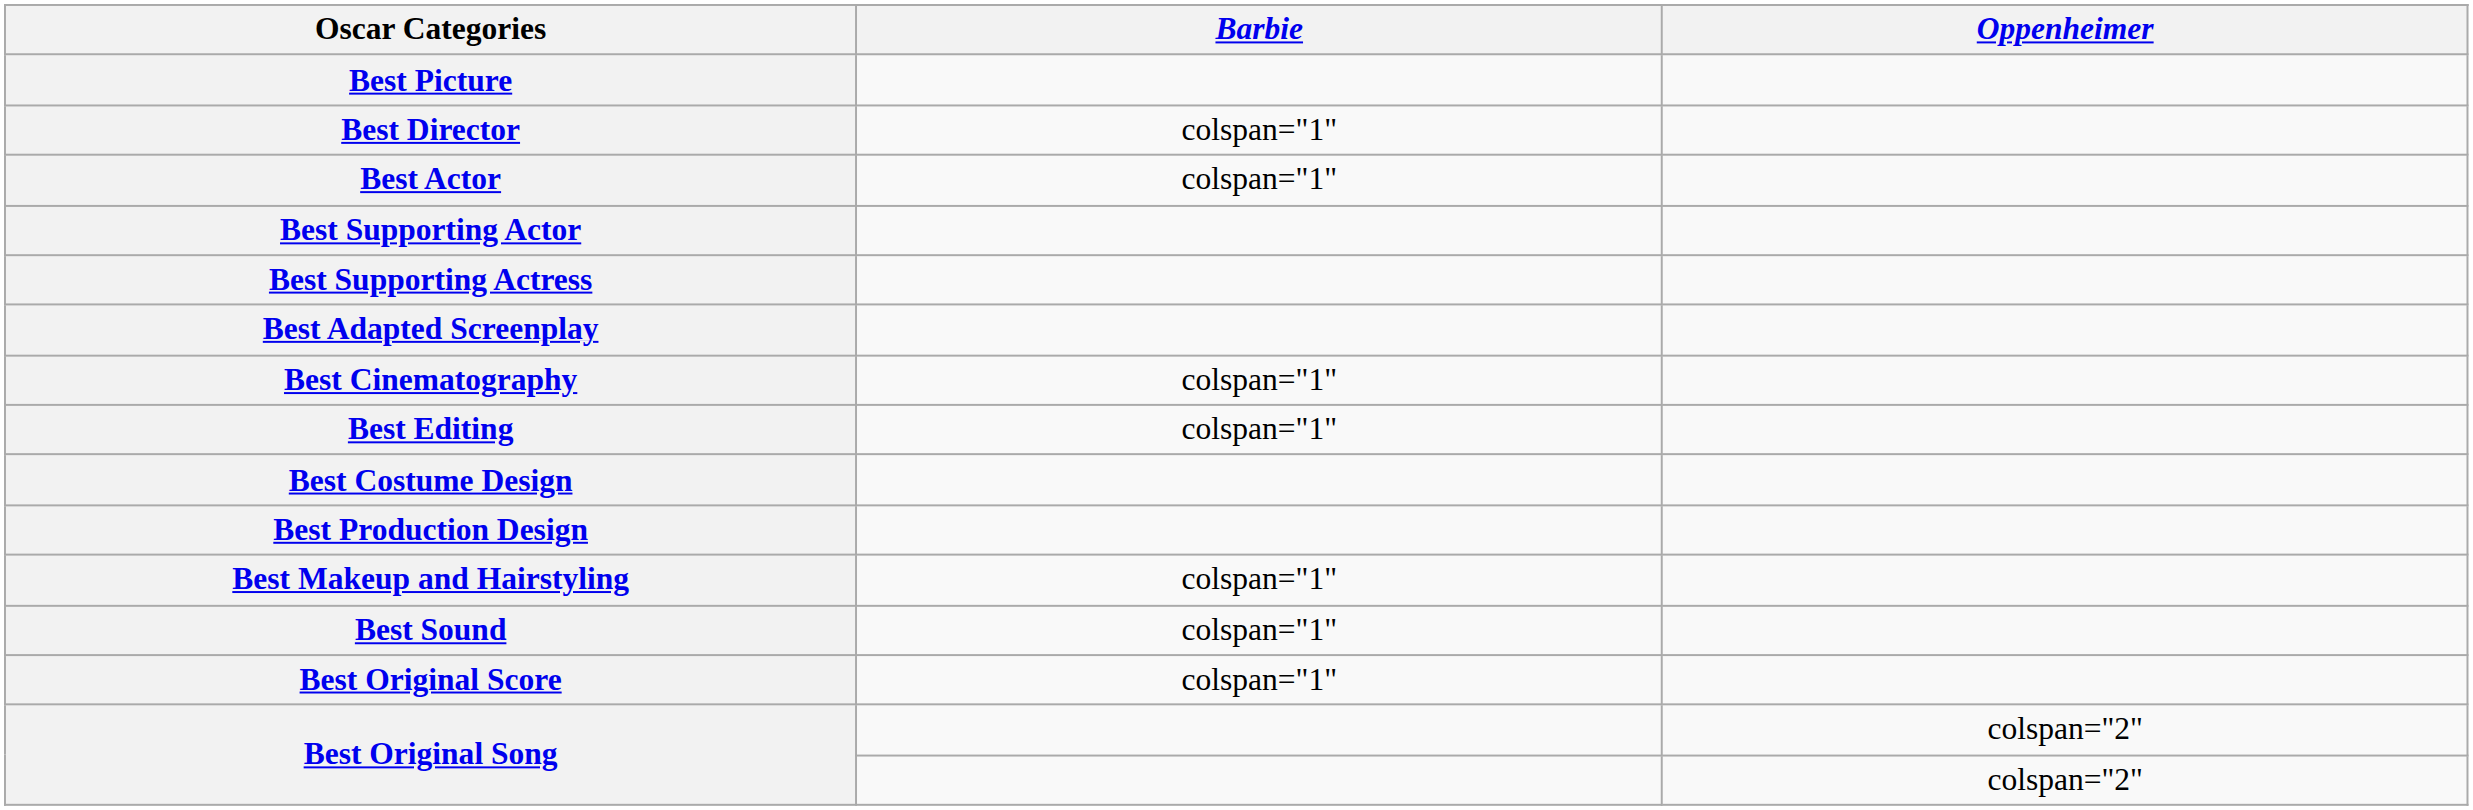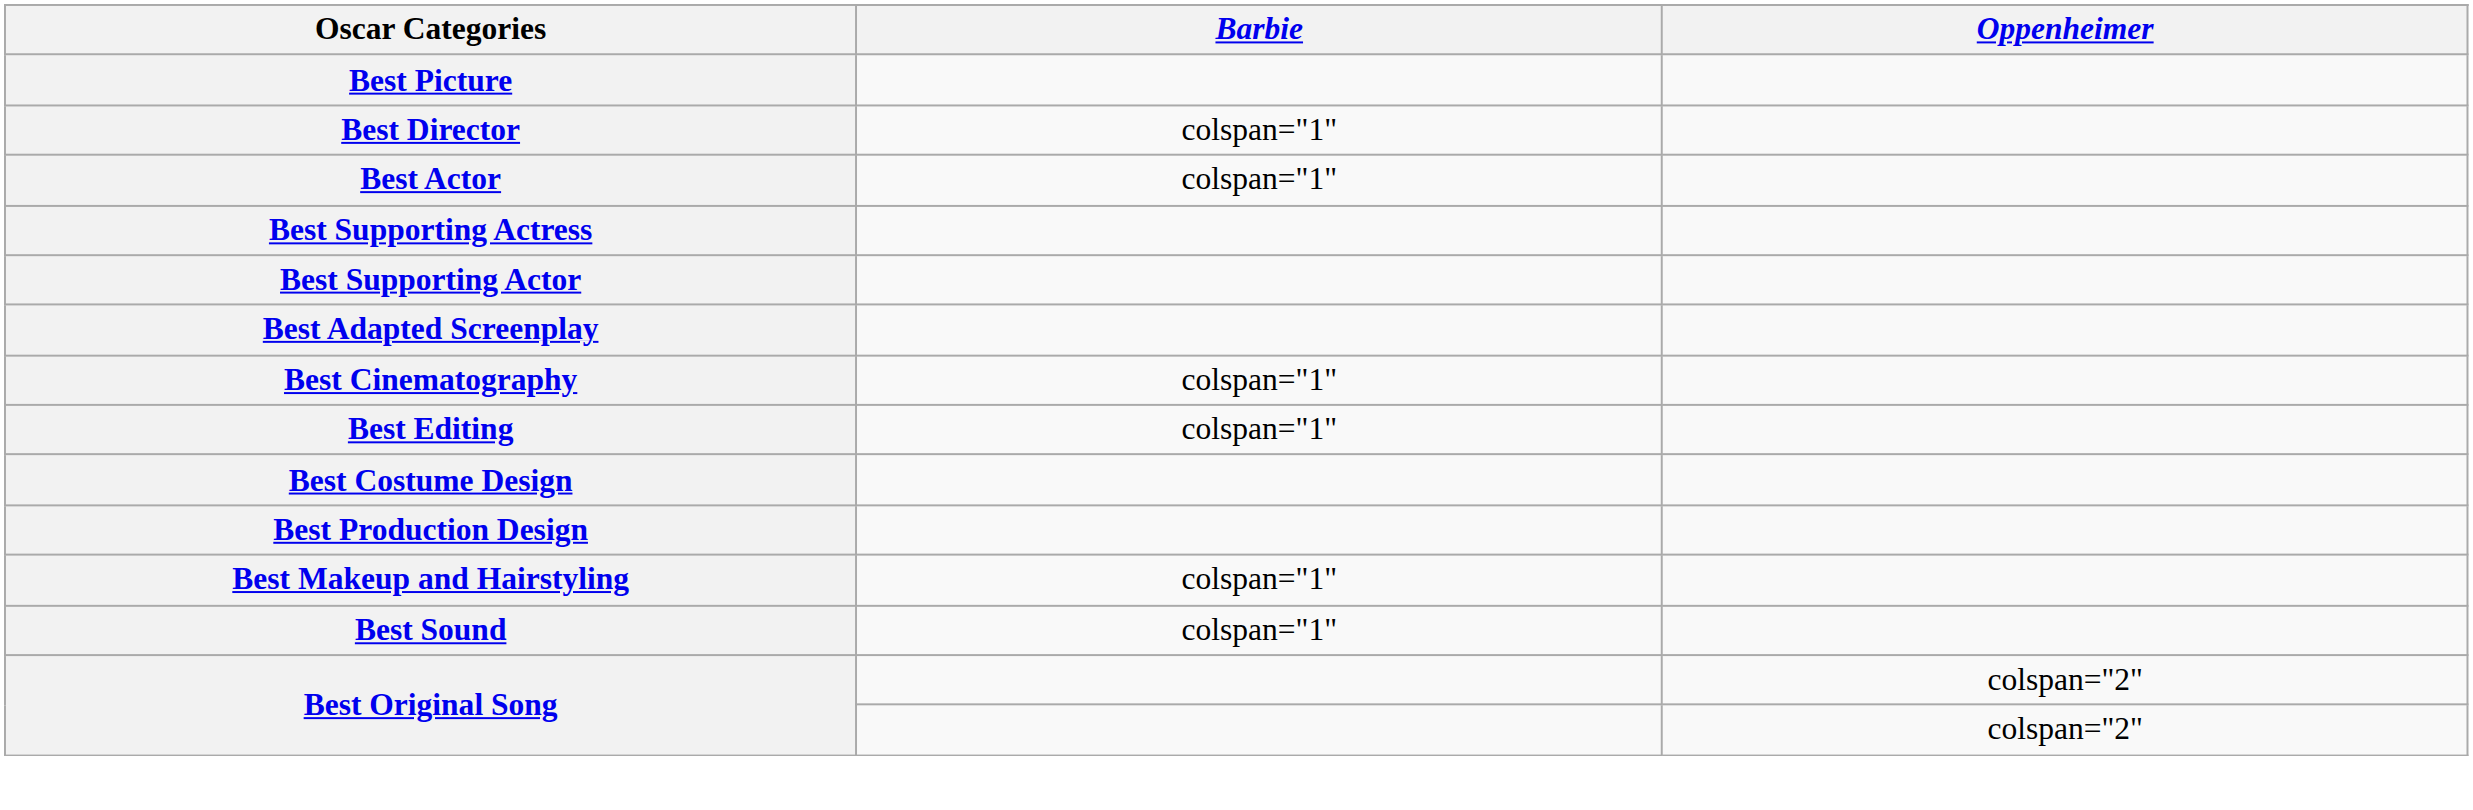rows swapped: (431, 229) <-> (431, 279)
- row: (431, 679)
